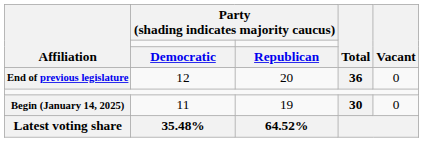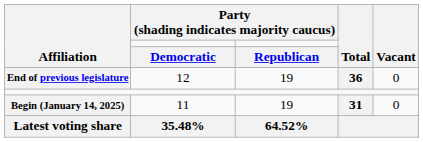(287, 78) 20 -> (287, 78) 19
(356, 105) 30 -> (356, 105) 31
